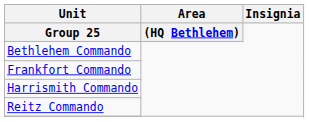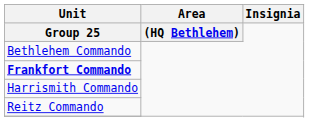(69, 70) normal -> (69, 70) bold
